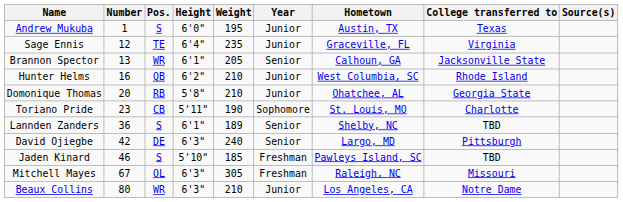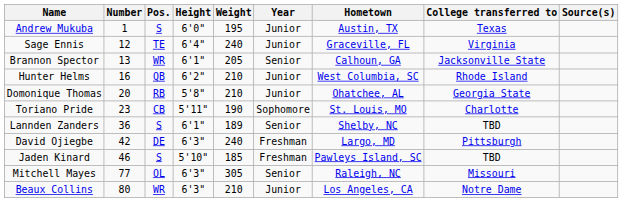(234, 45) 235 -> (234, 45) 240
(283, 141) Senior -> (283, 141) Freshman
(124, 173) 67 -> (124, 173) 77
(283, 173) Freshman -> (283, 173) Senior
